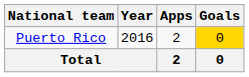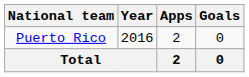(220, 38) gold background -> (220, 38) no background
